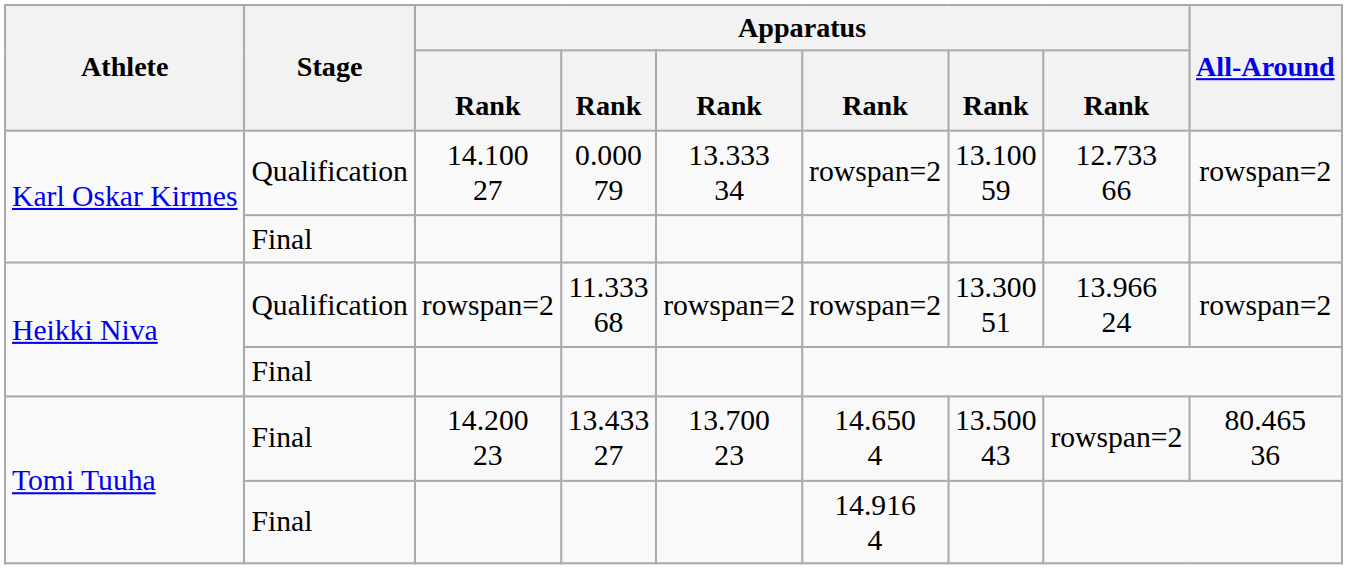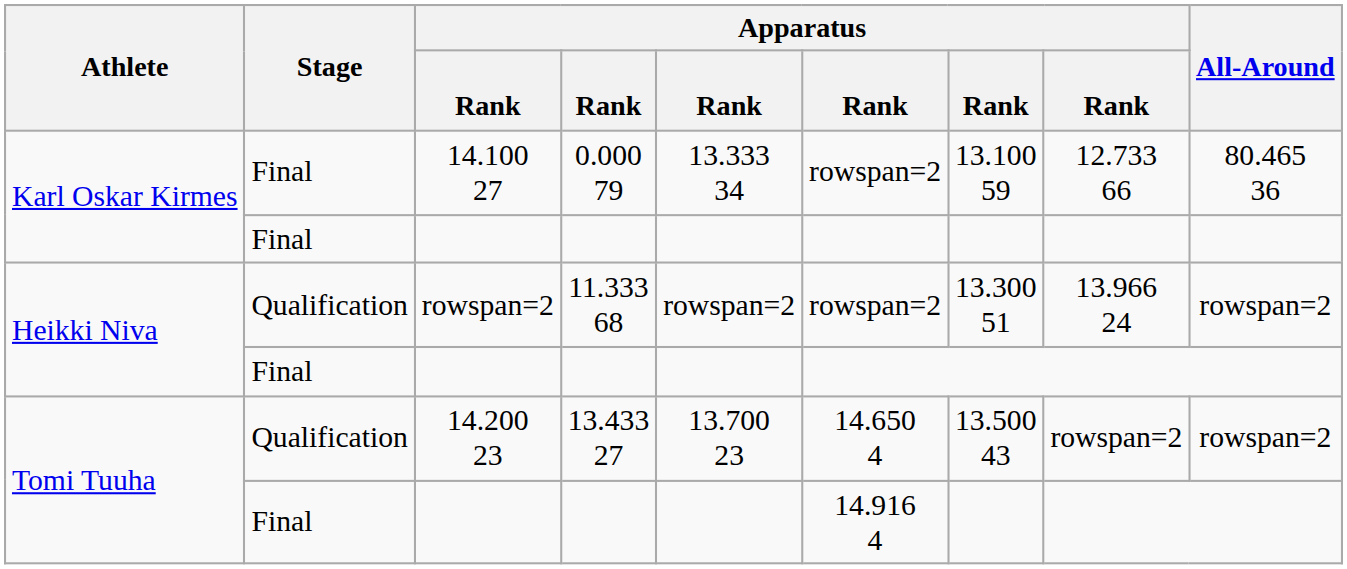(330, 172) Qualification -> (282, 172) Final
(1265, 172) rowspan=2 -> (1265, 172) 80.465 36
(282, 438) Final -> (330, 438) Qualification
(1265, 438) 80.465 36 -> (1265, 438) rowspan=2
